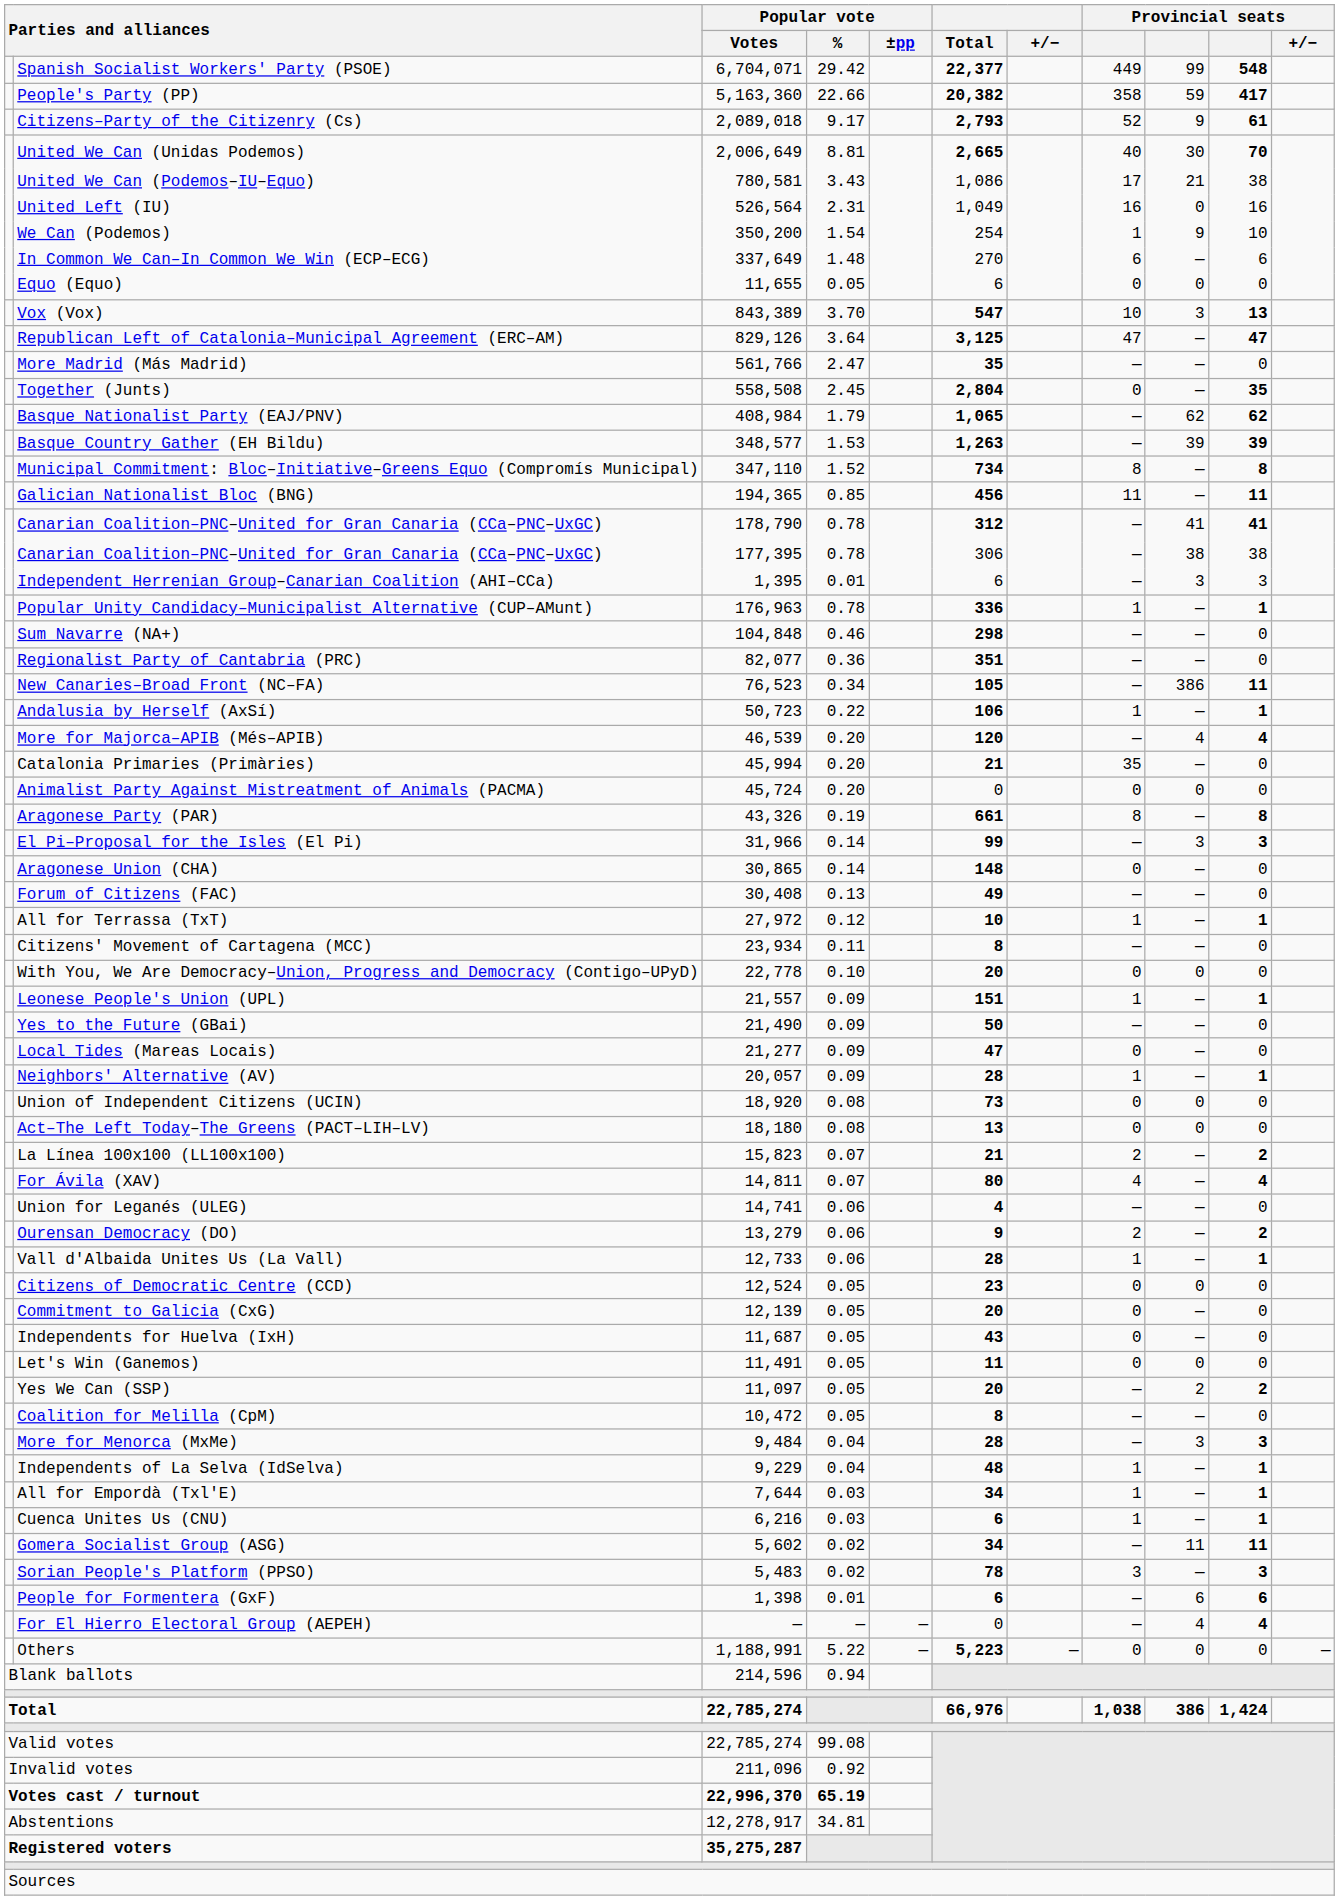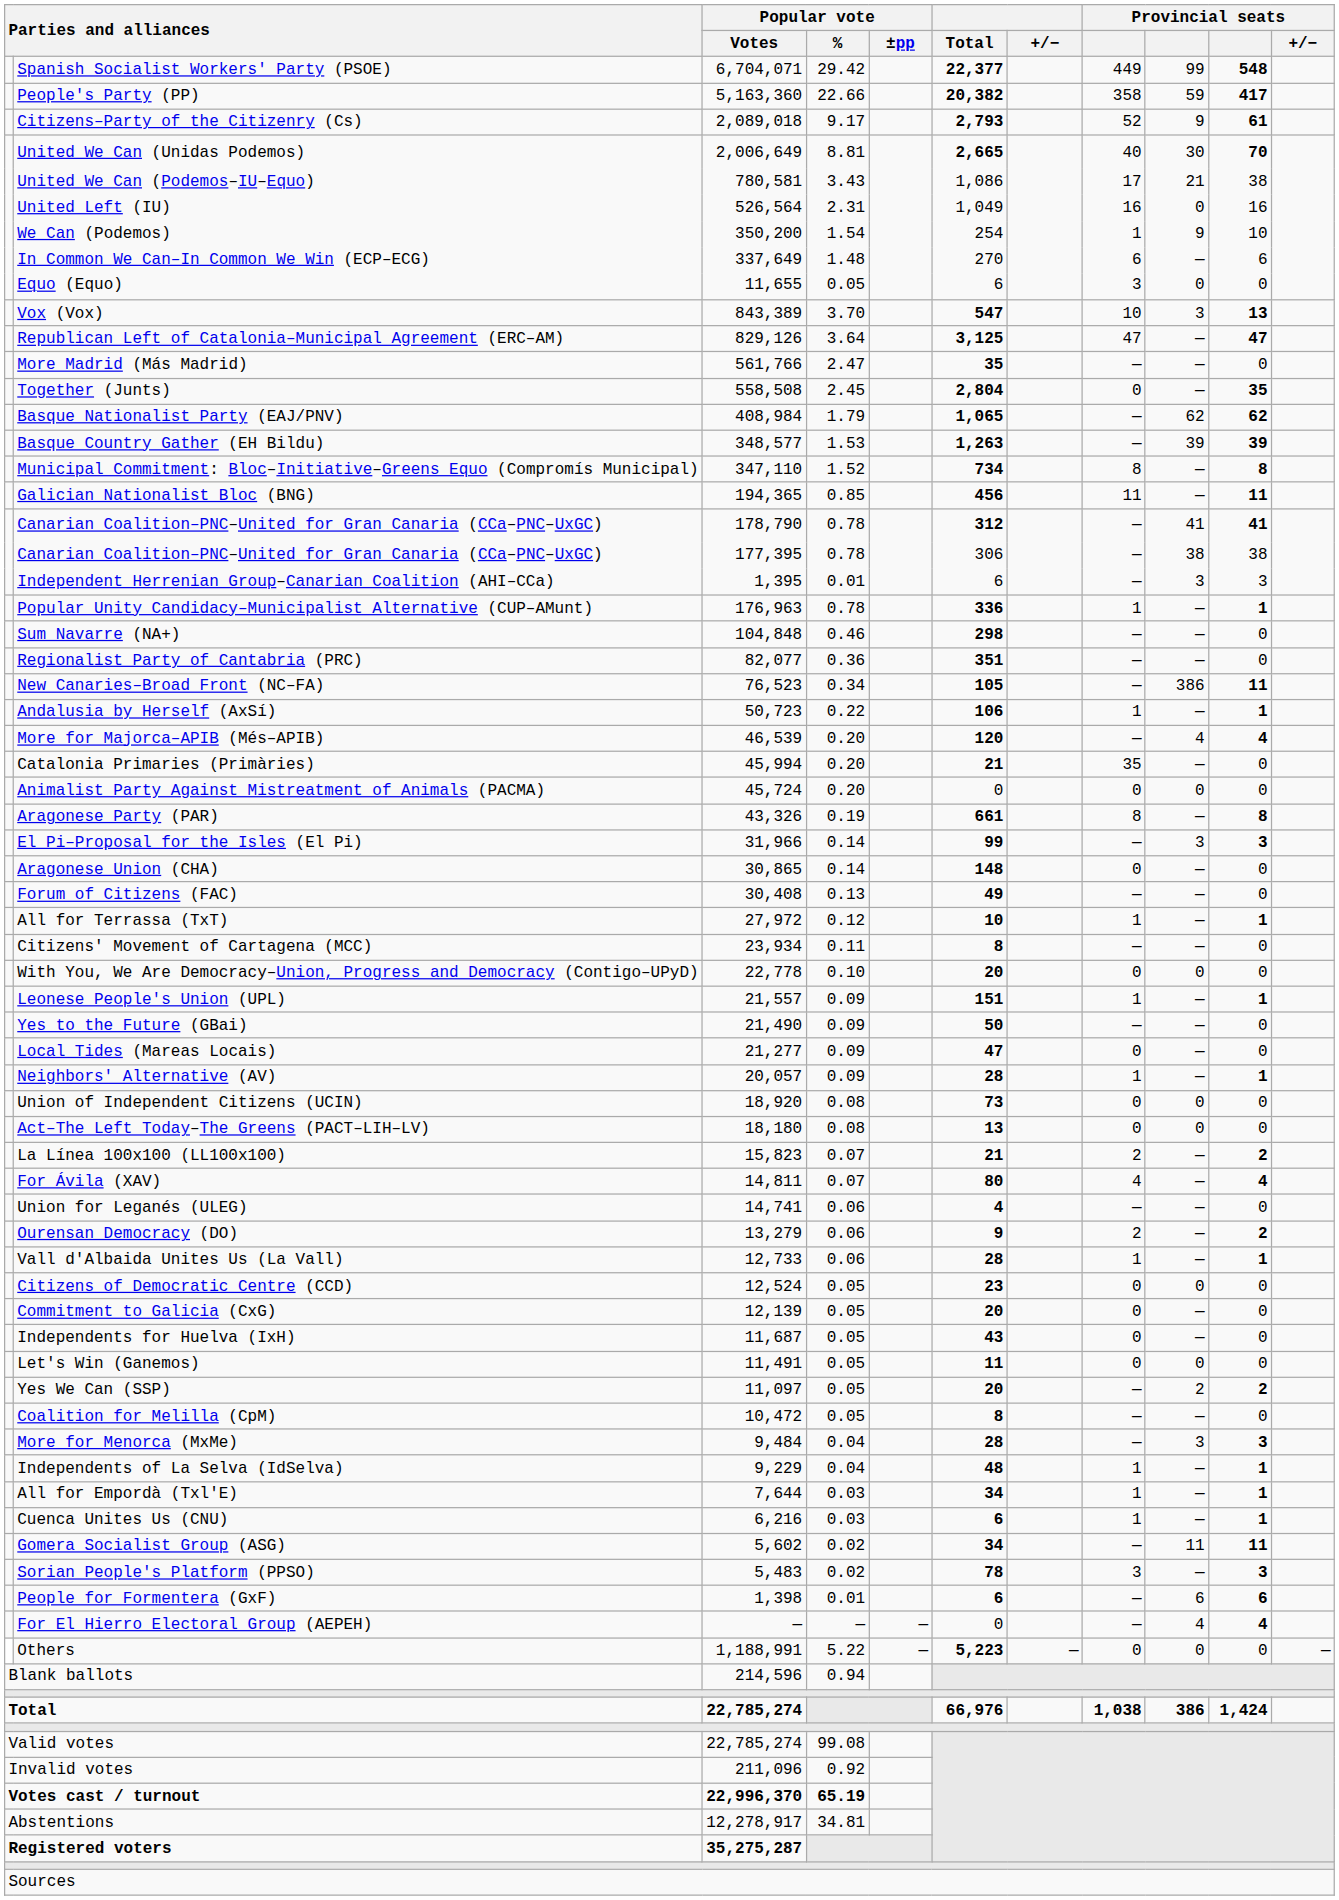(1137, 286) 0 -> (1137, 286) 3
